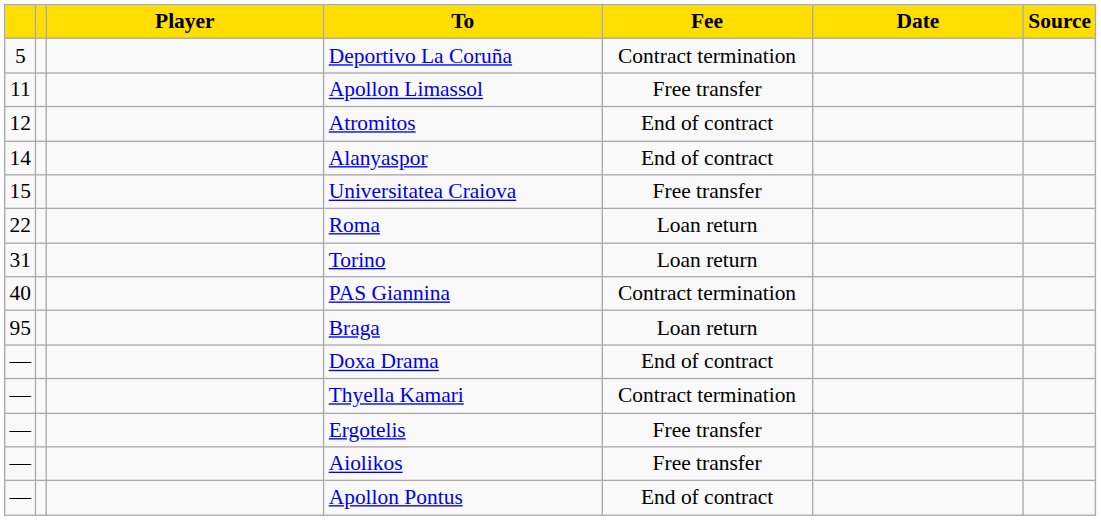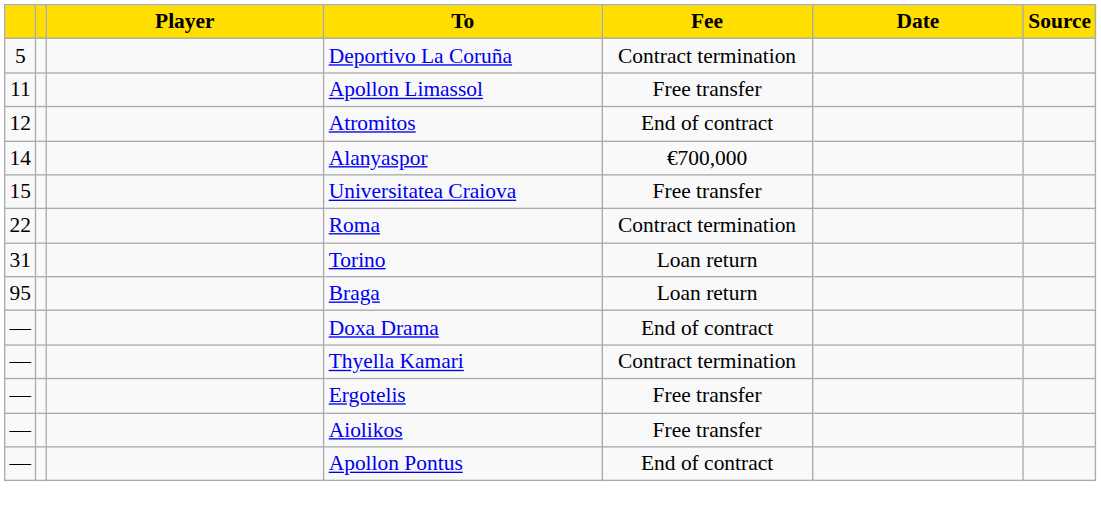(707, 157) End of contract -> (707, 157) €700,000
(707, 225) Loan return -> (707, 225) Contract termination
- row: (389, 293)
